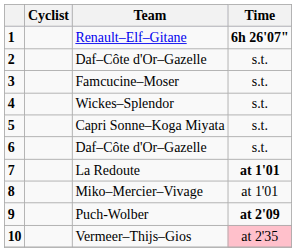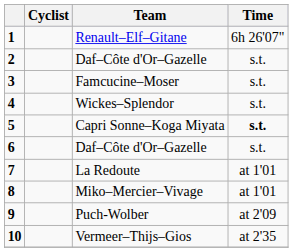(260, 37) bold -> (258, 37) normal
(260, 125) normal -> (258, 125) bold
(260, 170) bold -> (258, 170) normal
(260, 214) bold -> (258, 214) normal
(260, 236) pink background -> (258, 236) no background
